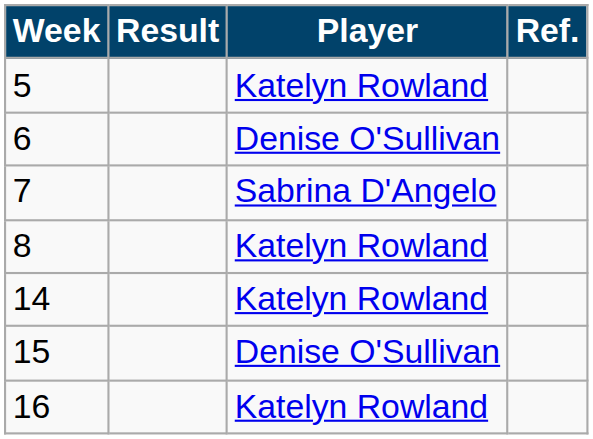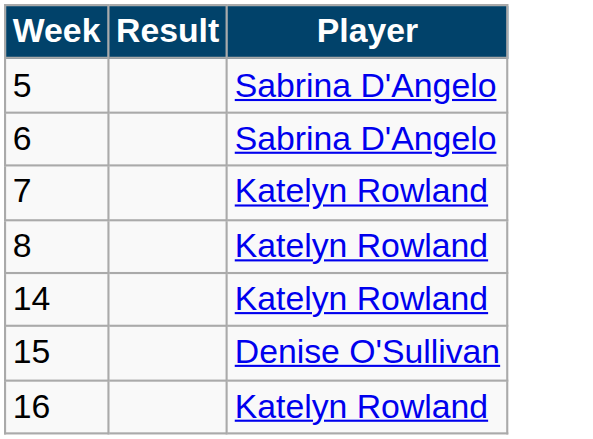- column: (548, 31)
(361, 84) Katelyn Rowland -> (366, 84) Sabrina D'Angelo
(367, 138) Denise O'Sullivan -> (366, 138) Sabrina D'Angelo
(366, 191) Sabrina D'Angelo -> (361, 191) Katelyn Rowland
